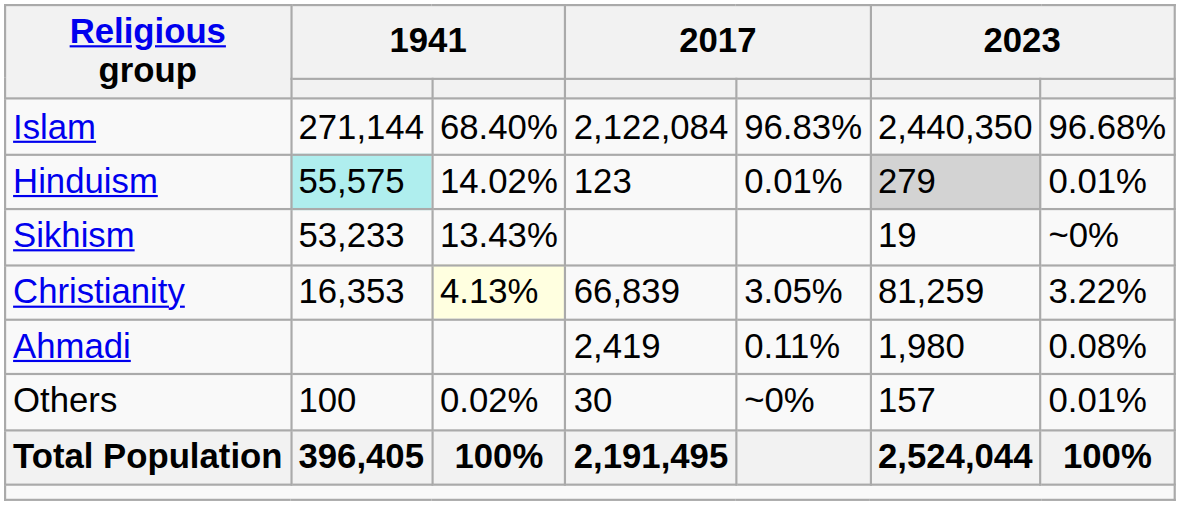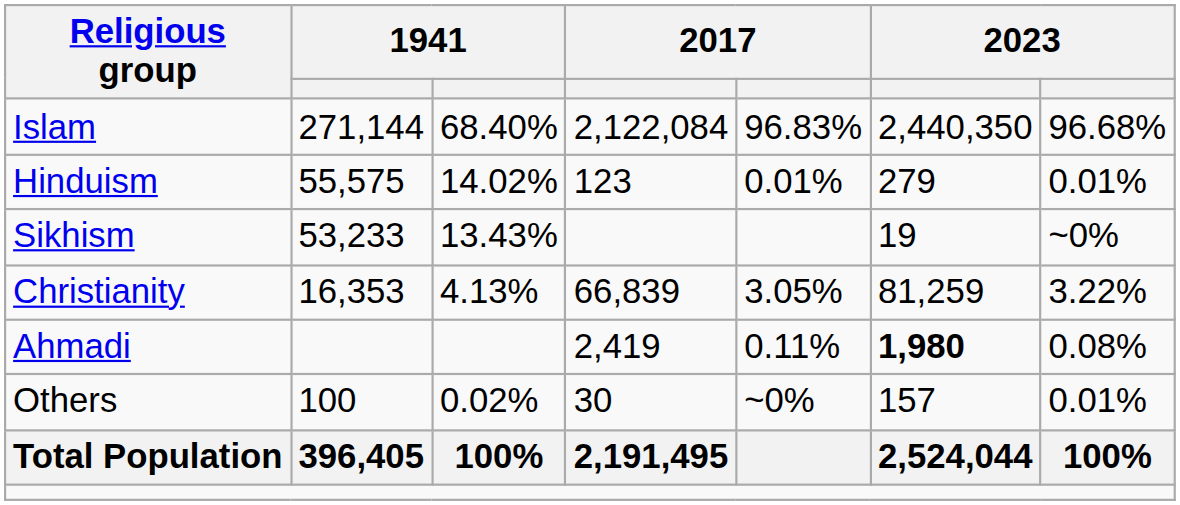(352, 181) paleturquoise background -> (352, 181) no background
(907, 181) lightgrey background -> (907, 181) no background
(489, 291) lightyellow background -> (489, 291) no background
(921, 346) normal -> (921, 346) bold
